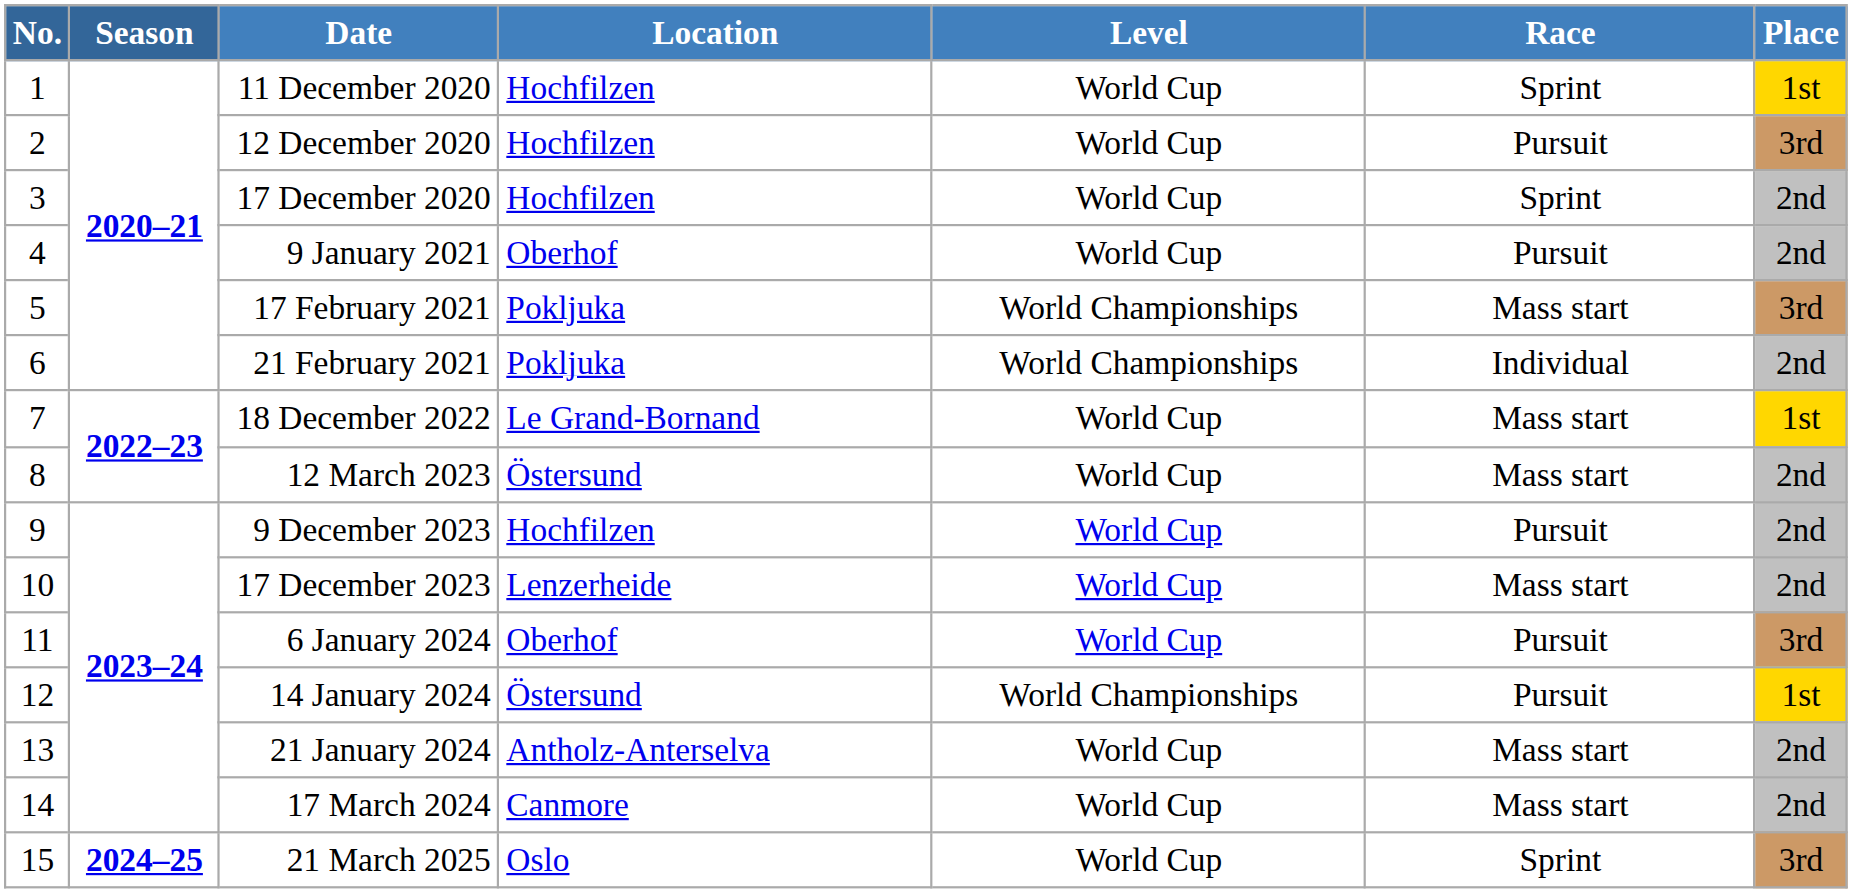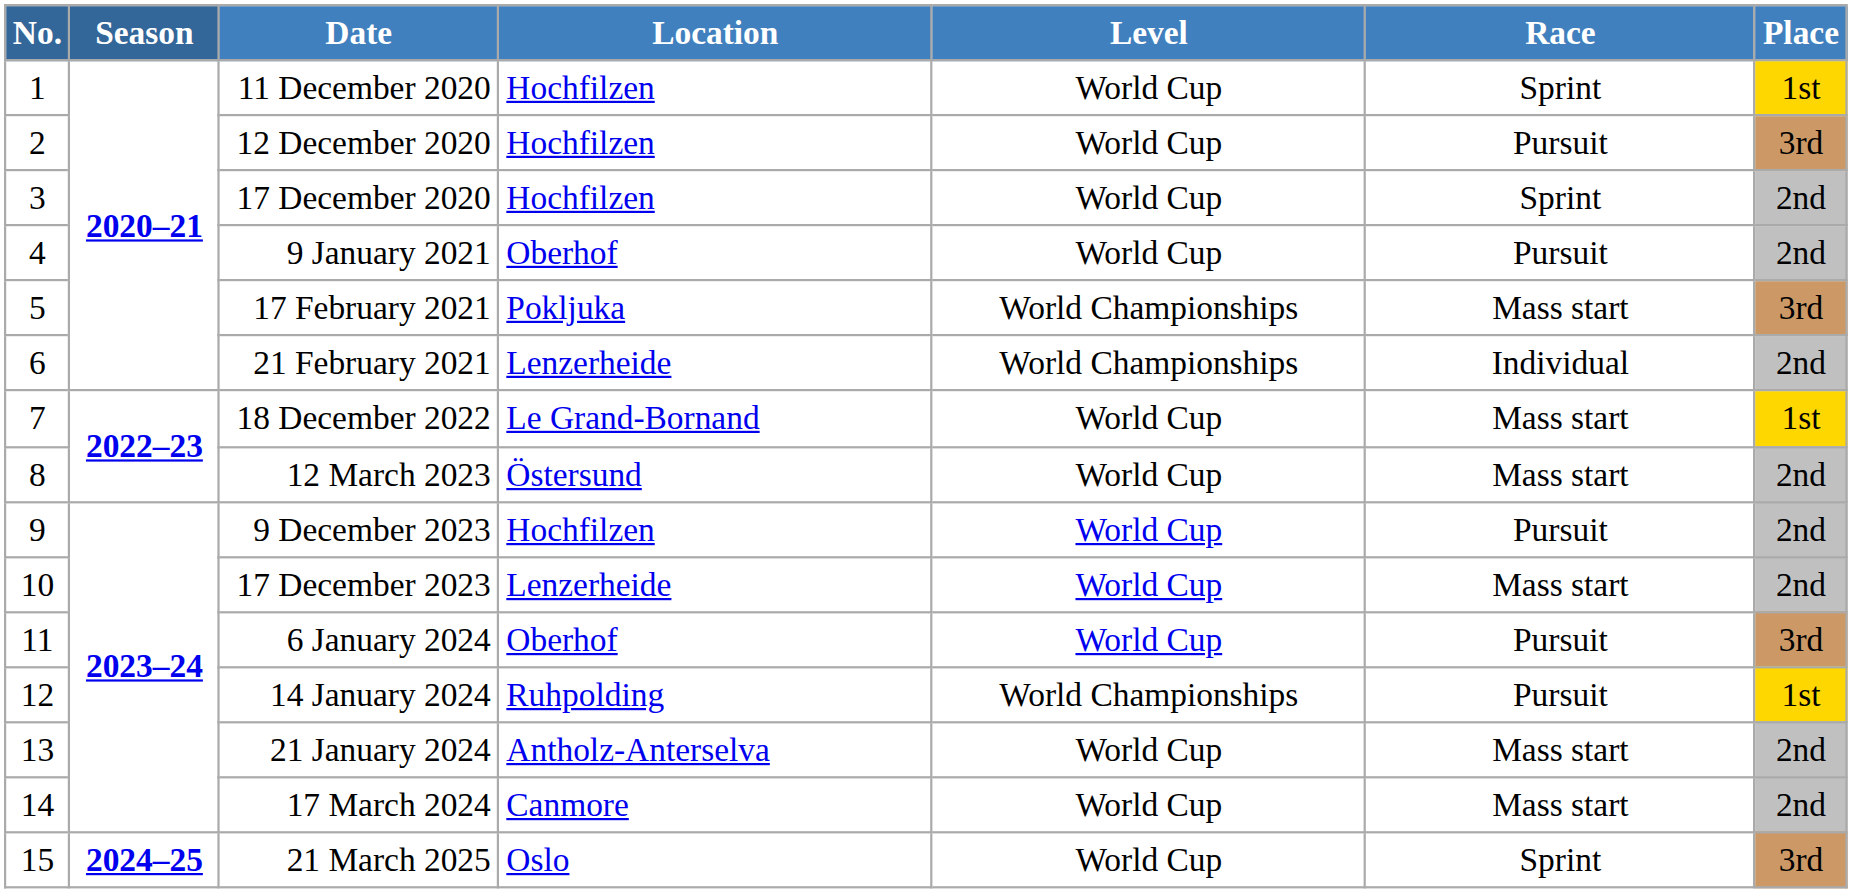(566, 363) Pokljuka -> (589, 363) Lenzerheide
(574, 693) Östersund -> (585, 693) Ruhpolding
